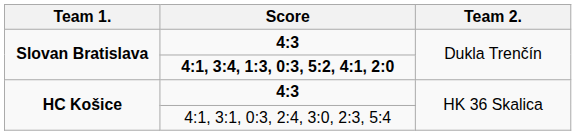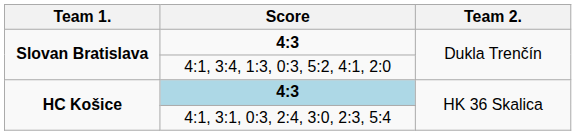(288, 67) bold -> (288, 67) normal
(288, 92) no background -> (288, 92) lightblue background
